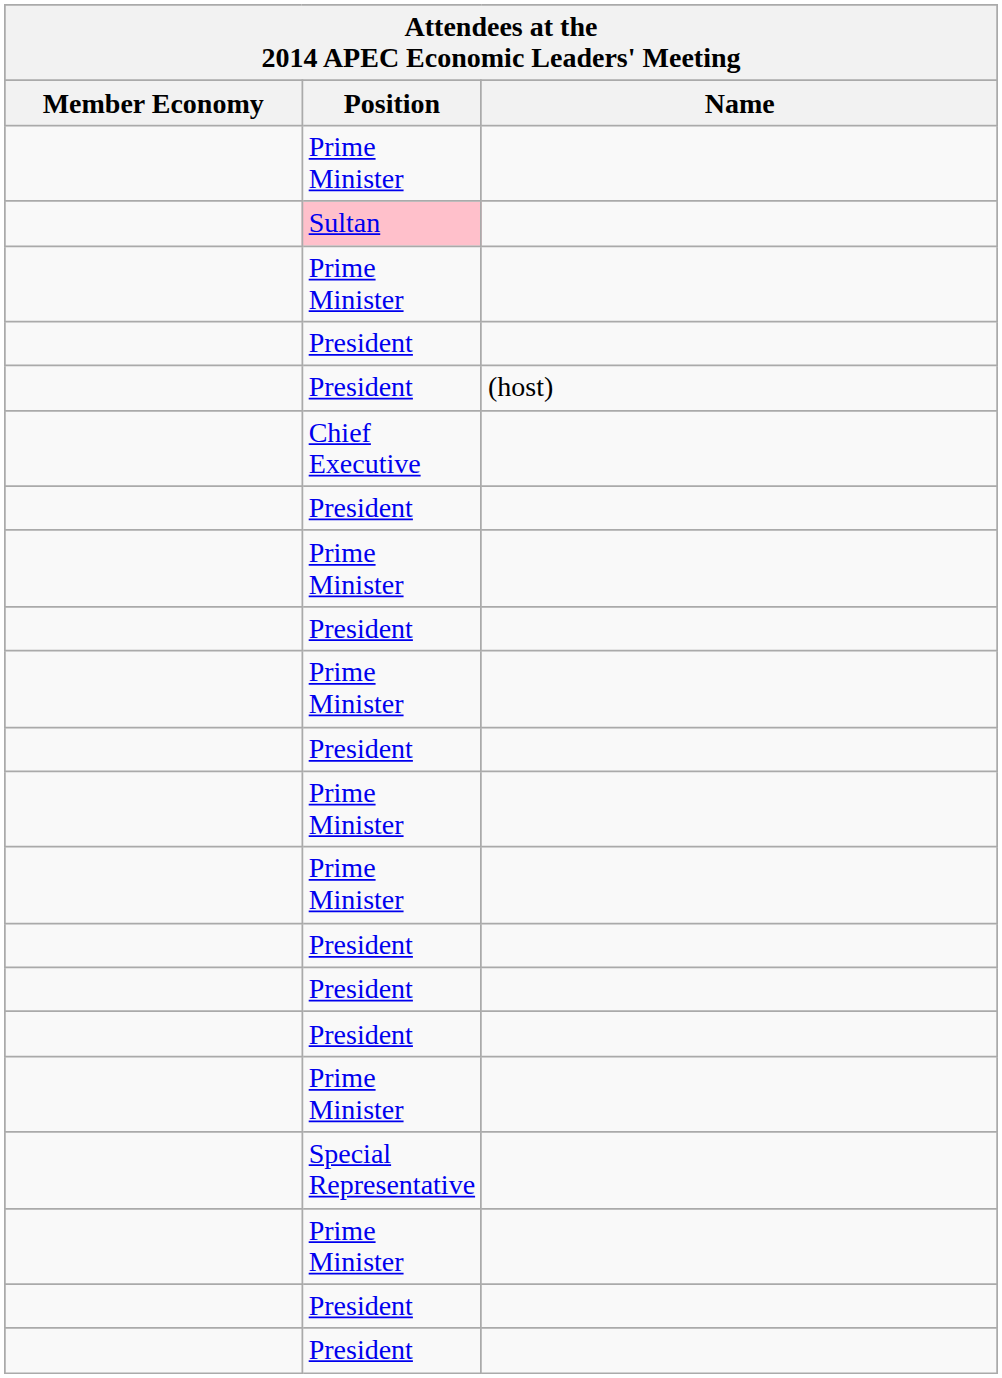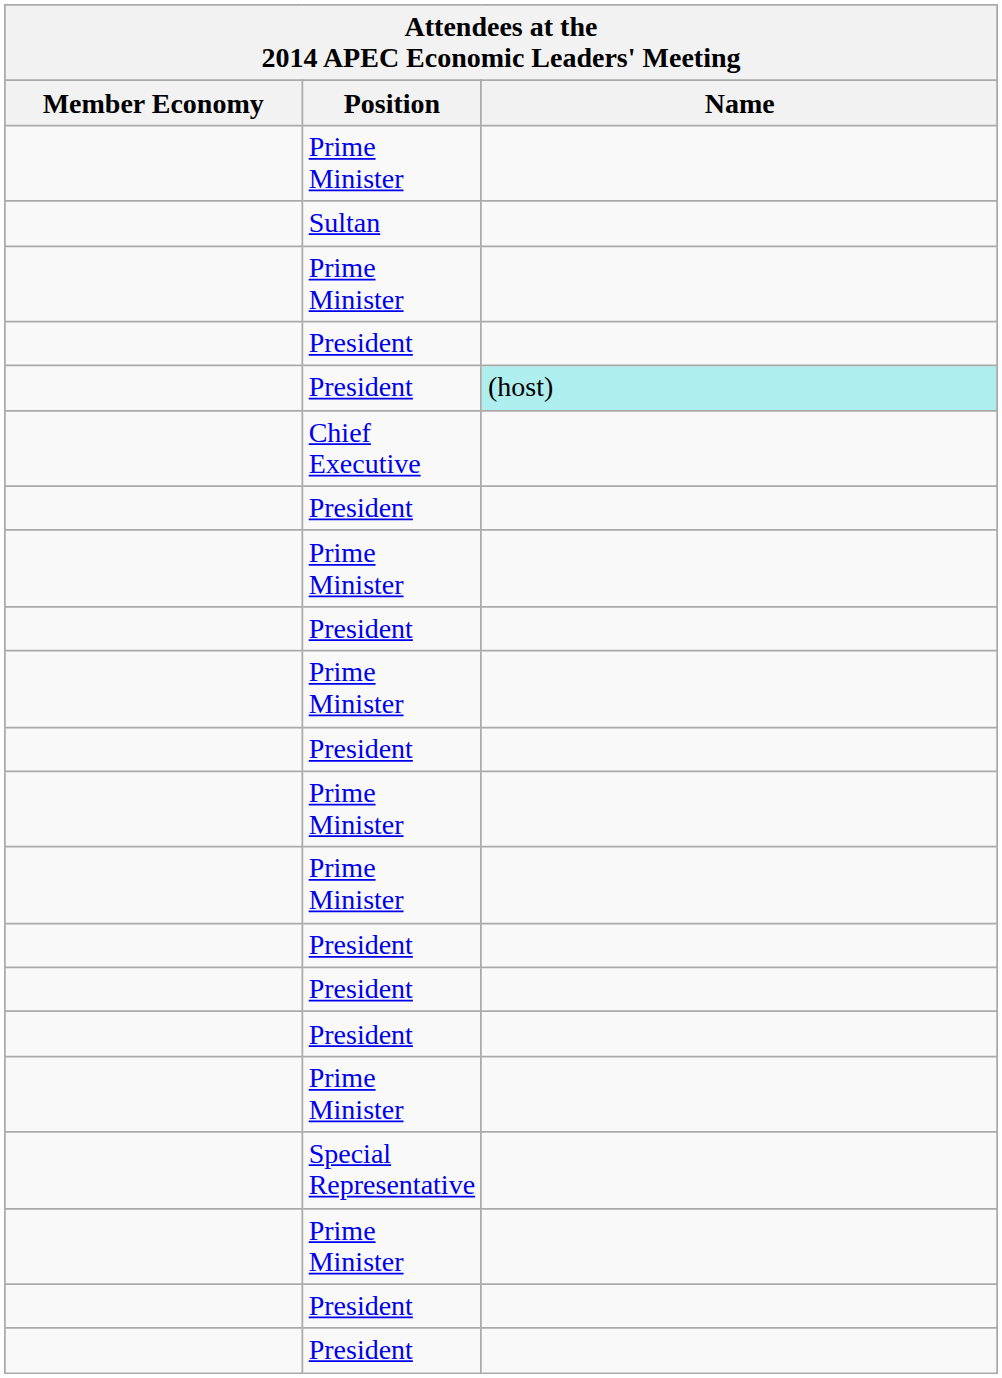(344, 222) pink background -> (344, 222) no background
(521, 387) no background -> (521, 387) paleturquoise background
